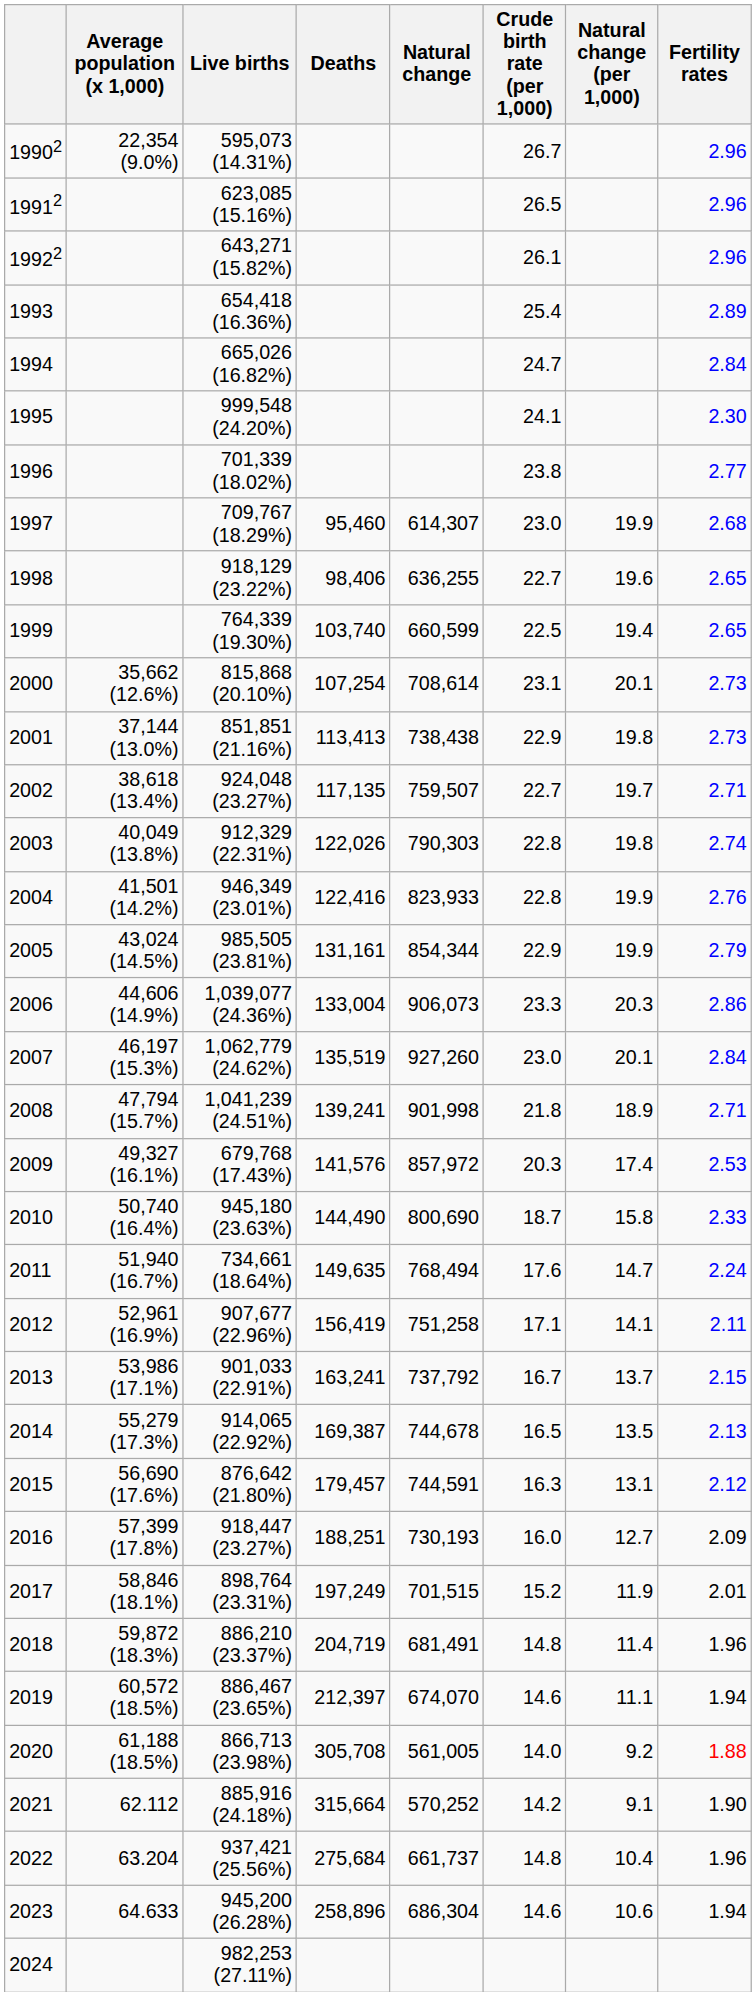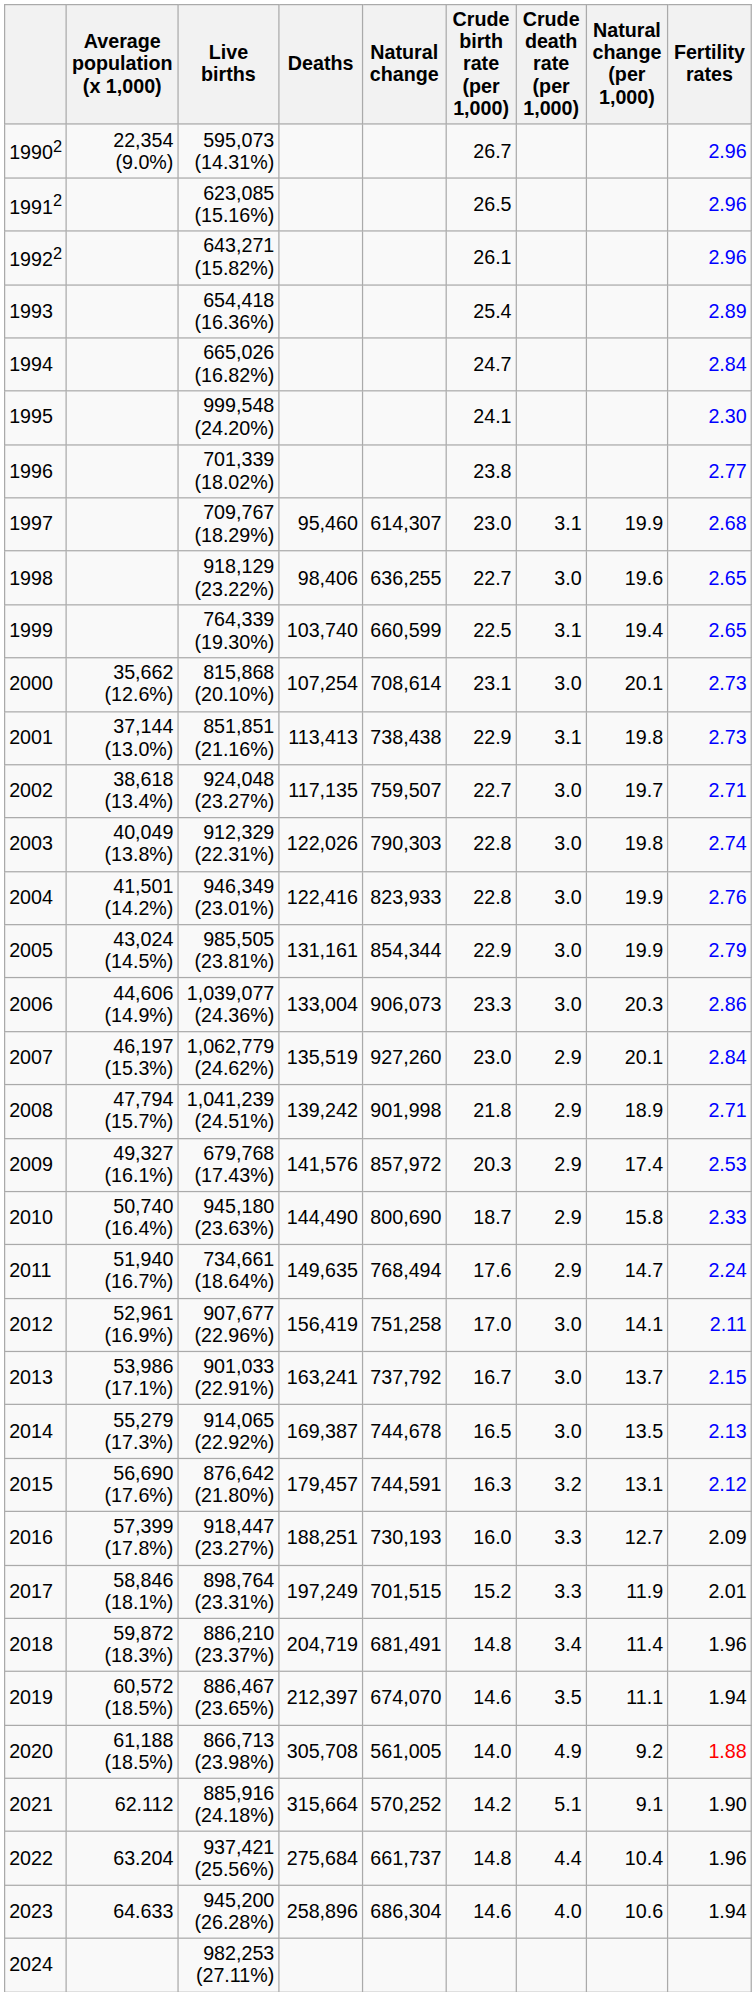+ column: (551, 64)
(350, 1111) 139,241 -> (322, 1111) 139,242
(542, 1324) 17.1 -> (492, 1324) 17.0
